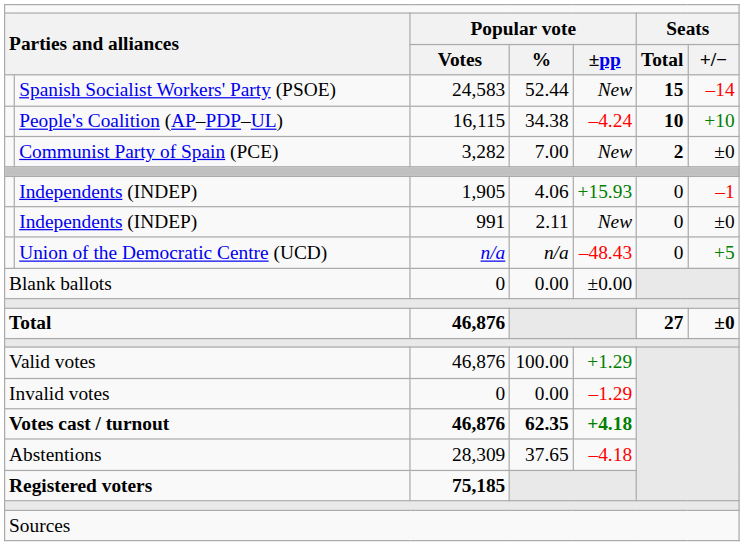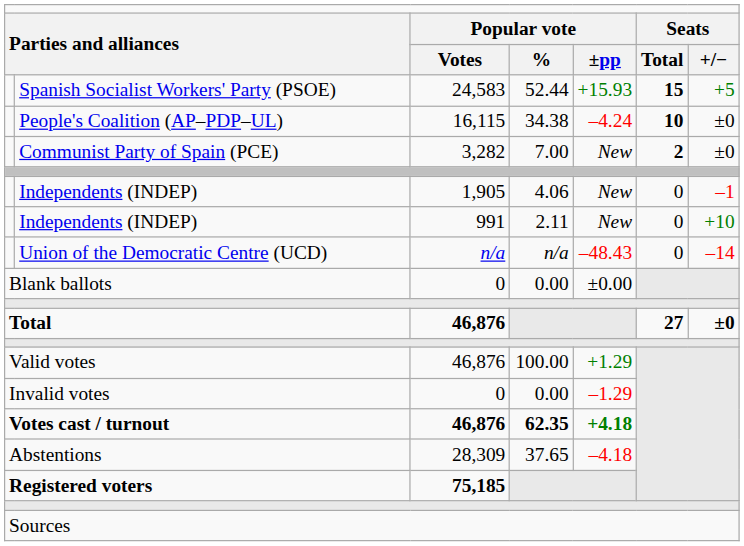(615, 90) New -> (605, 90) +15.93
(720, 90) –14 -> (724, 90) +5
(719, 120) +10 -> (724, 120) ±0
(605, 191) +15.93 -> (615, 191) New
(724, 221) ±0 -> (719, 221) +10
(724, 252) +5 -> (720, 252) –14
